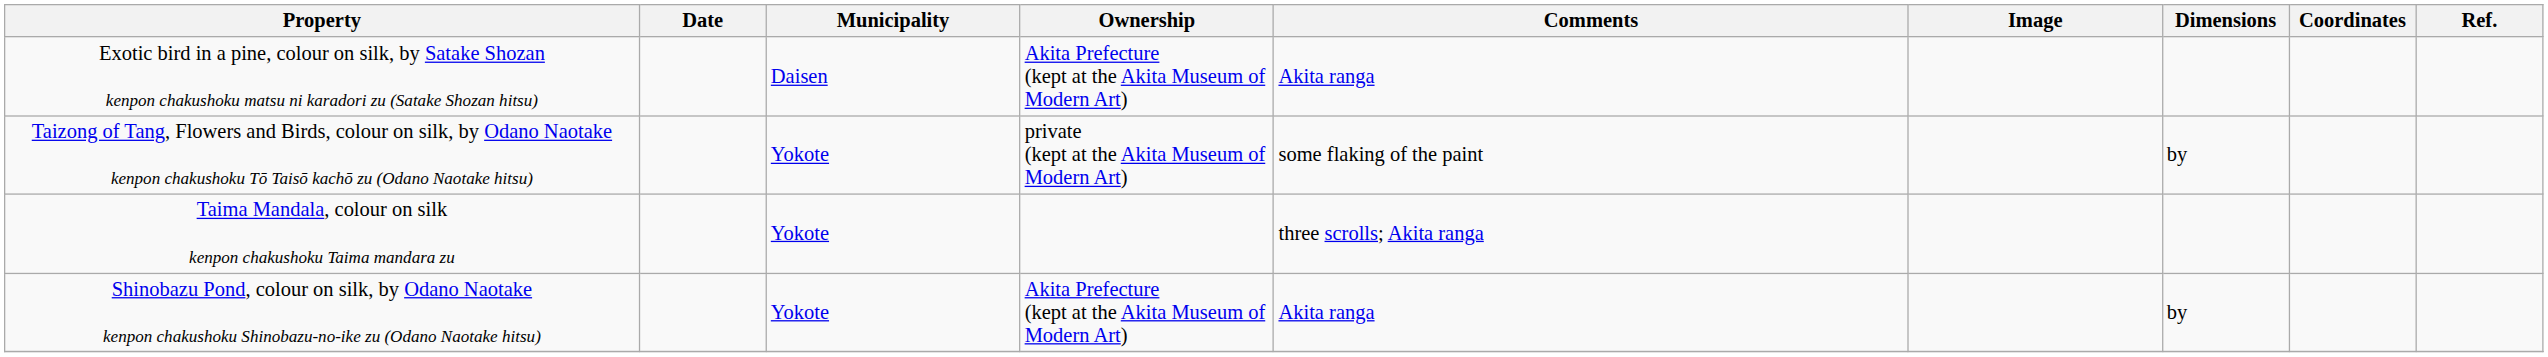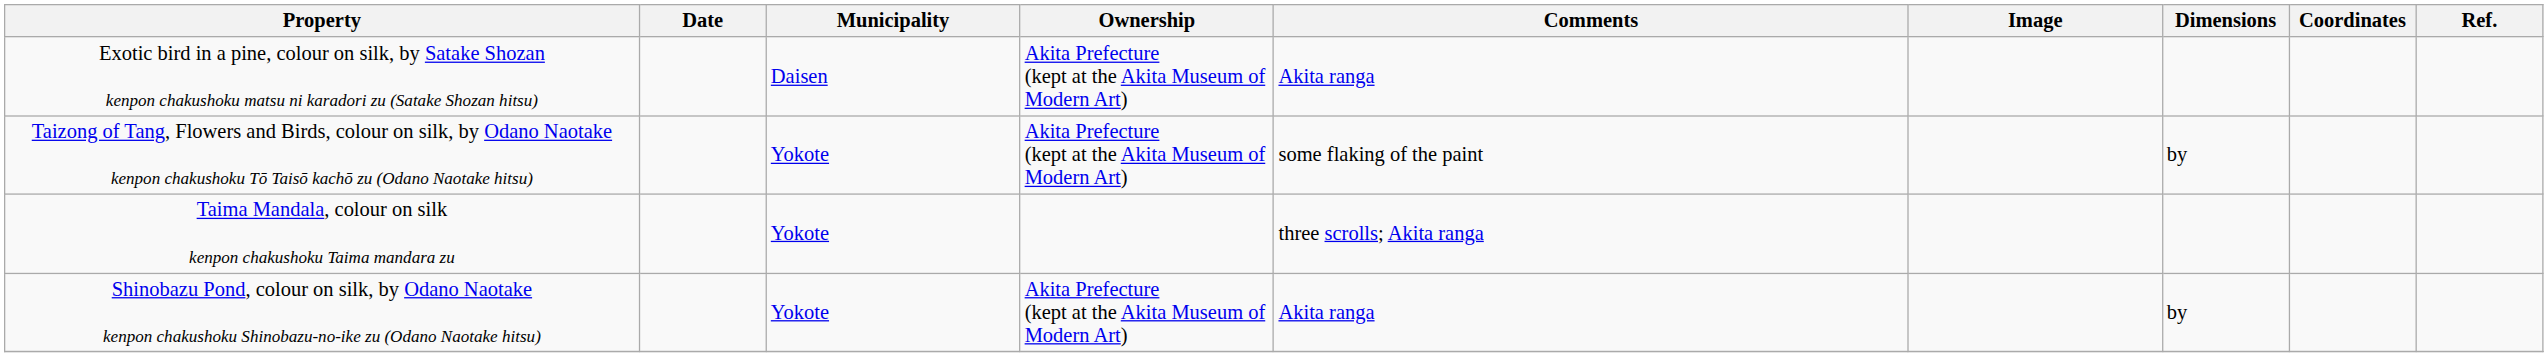(1145, 154) private (kept at the Akita Museum of Modern Art) -> (1145, 154) Akita Prefecture (kept at the Akita Museum of Modern Art)
